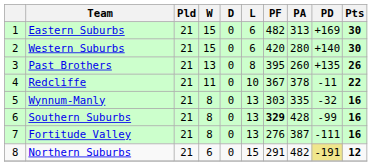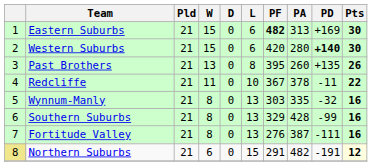(275, 30) normal -> (275, 30) bold
(327, 48) normal -> (327, 48) bold
(275, 117) bold -> (275, 117) normal
(15, 152) no background -> (15, 152) khaki background
(327, 152) khaki background -> (327, 152) no background
(355, 152) no background -> (355, 152) lightyellow background
